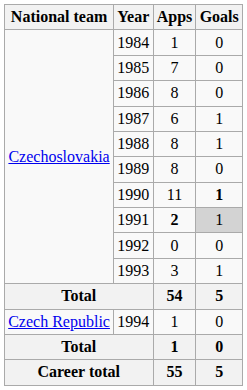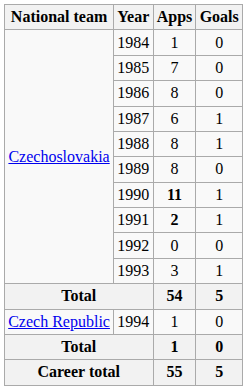(174, 194) normal -> (174, 194) bold
(219, 194) bold -> (219, 194) normal
(219, 220) lightgrey background -> (219, 220) no background
